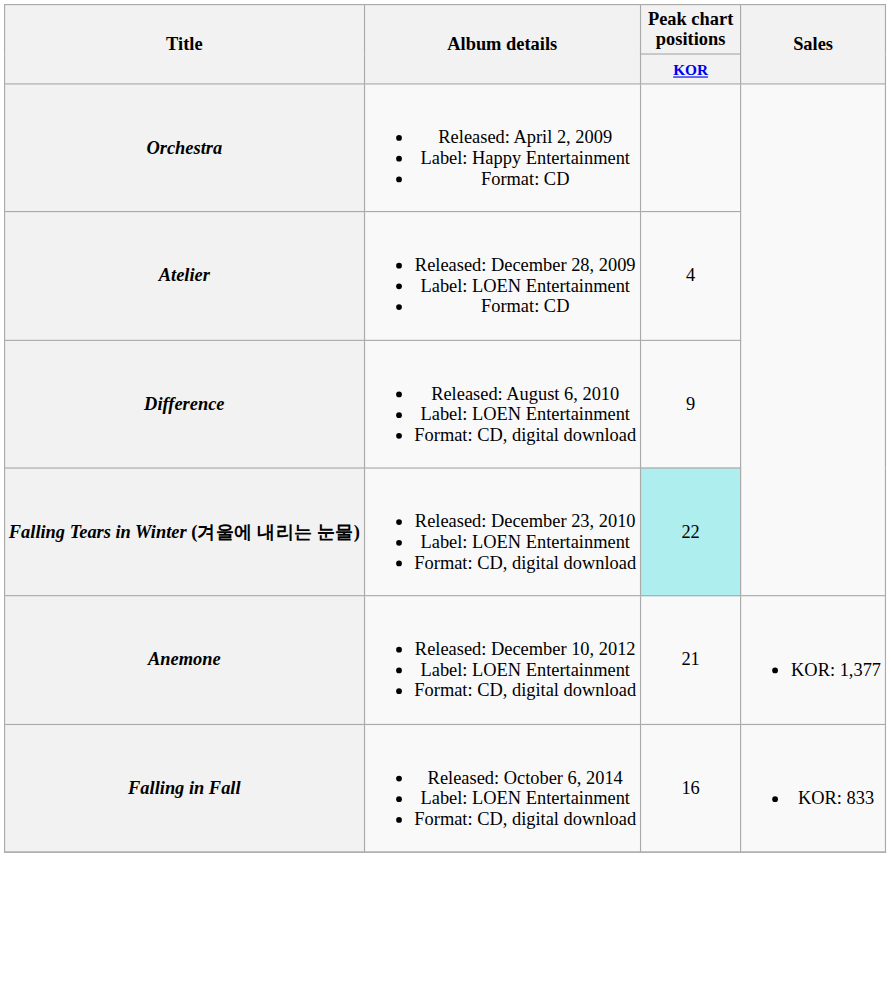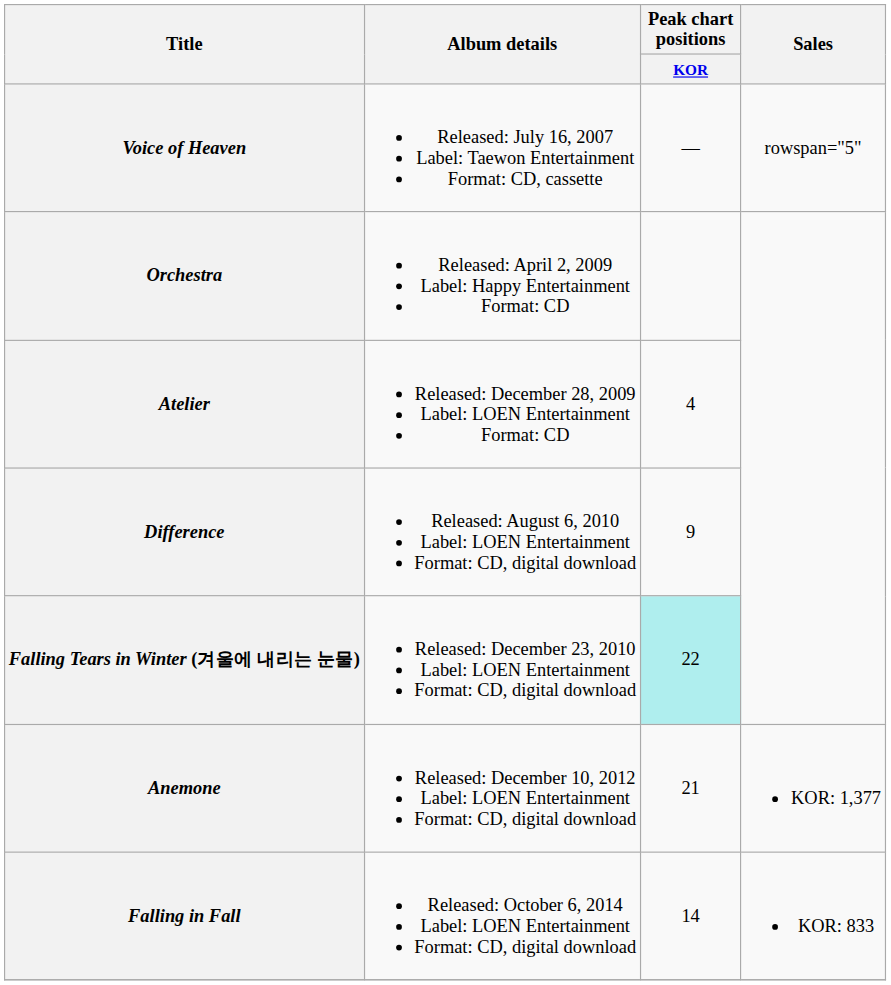+ row: (184, 147)
(691, 788) 16 -> (691, 916) 14
